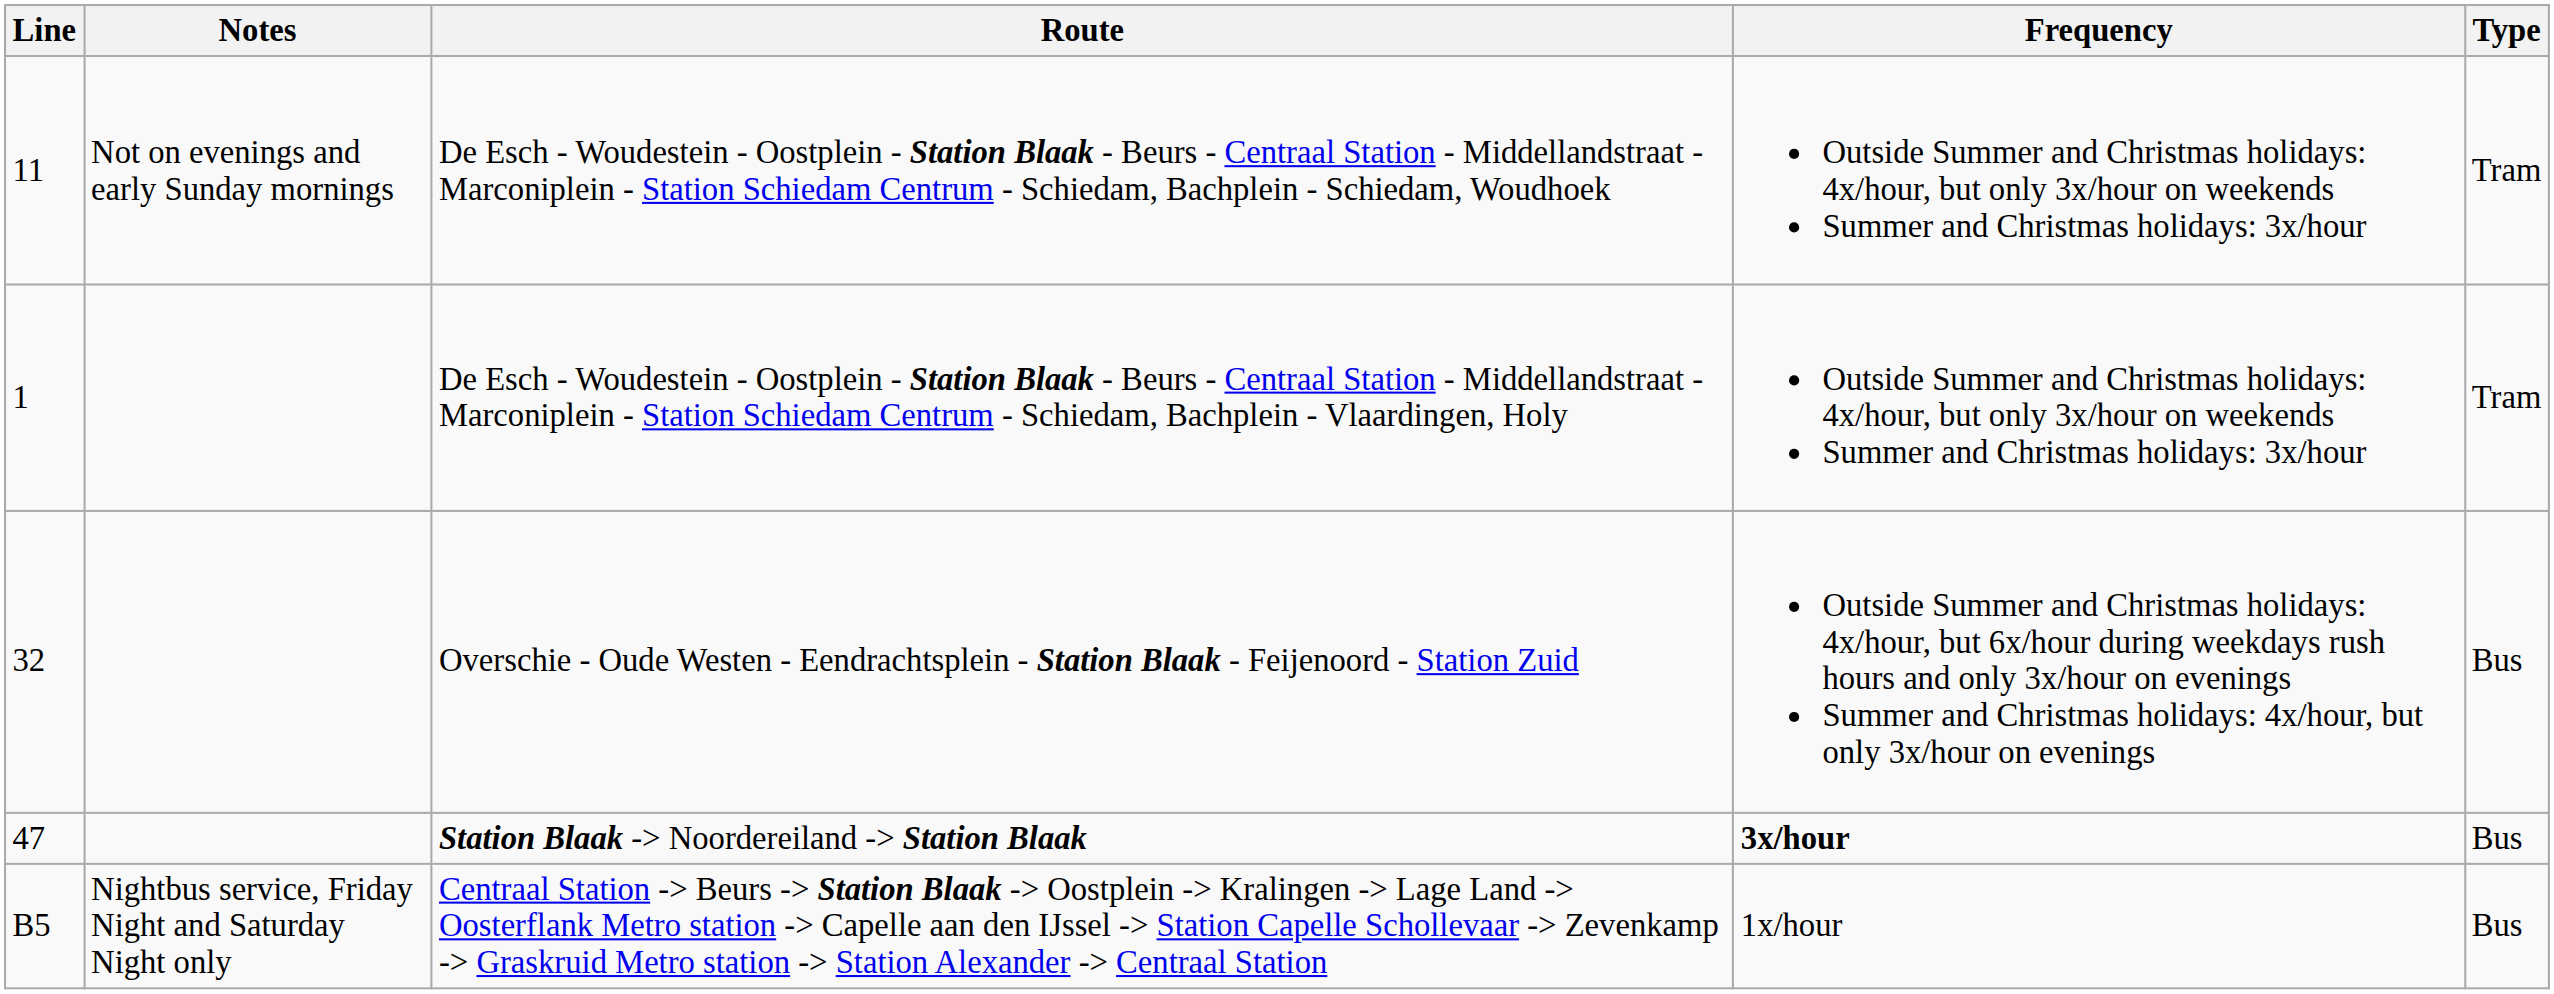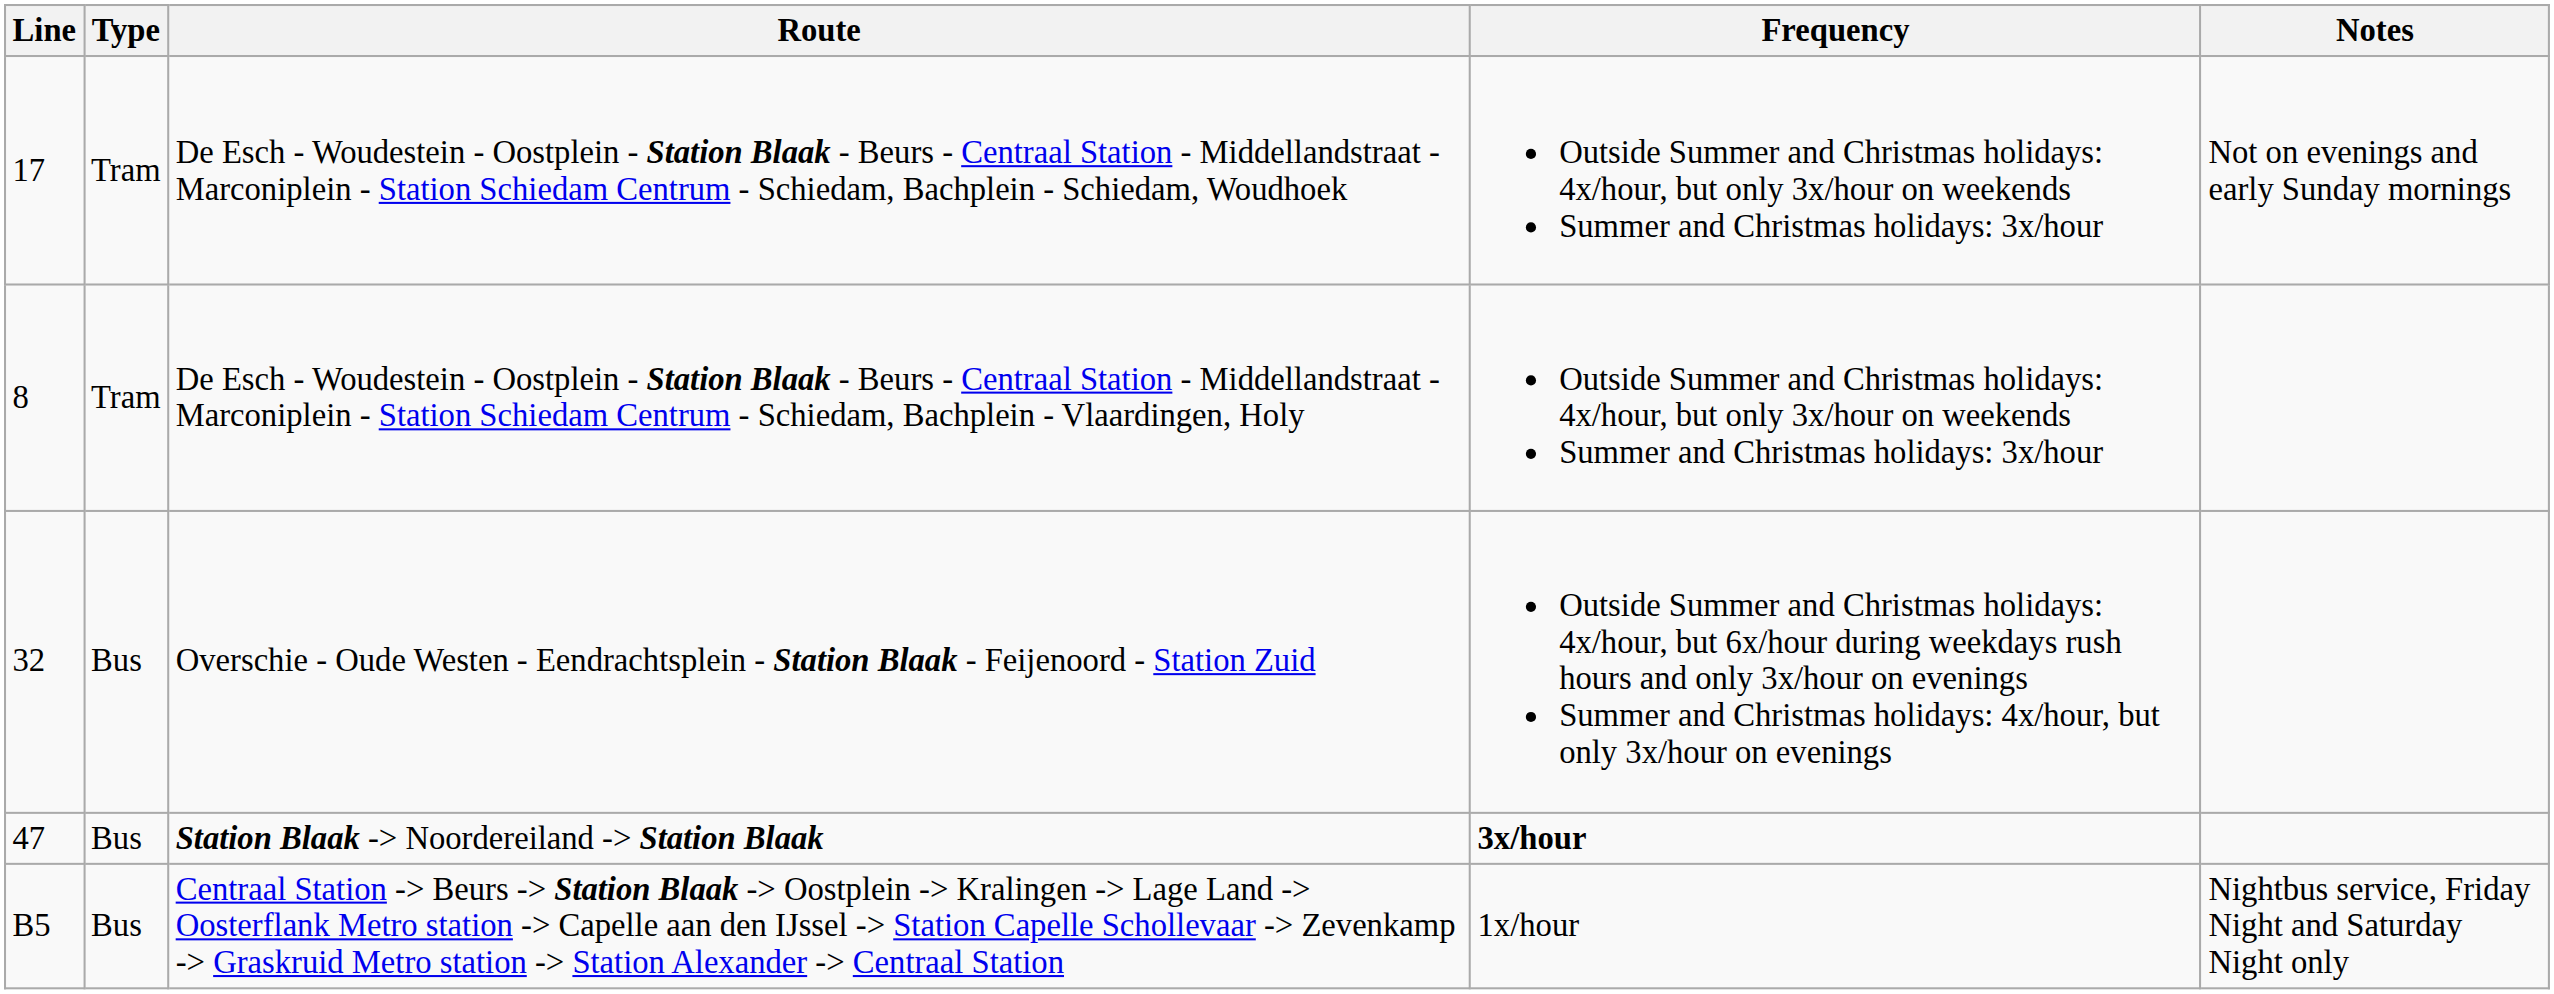columns swapped: (2507, 30) <-> (258, 30)
(28, 169) 11 -> (29, 169) 17
(21, 397) 1 -> (21, 397) 8
